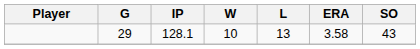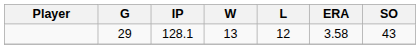(230, 34) 10 -> (230, 34) 13
(283, 34) 13 -> (283, 34) 12
